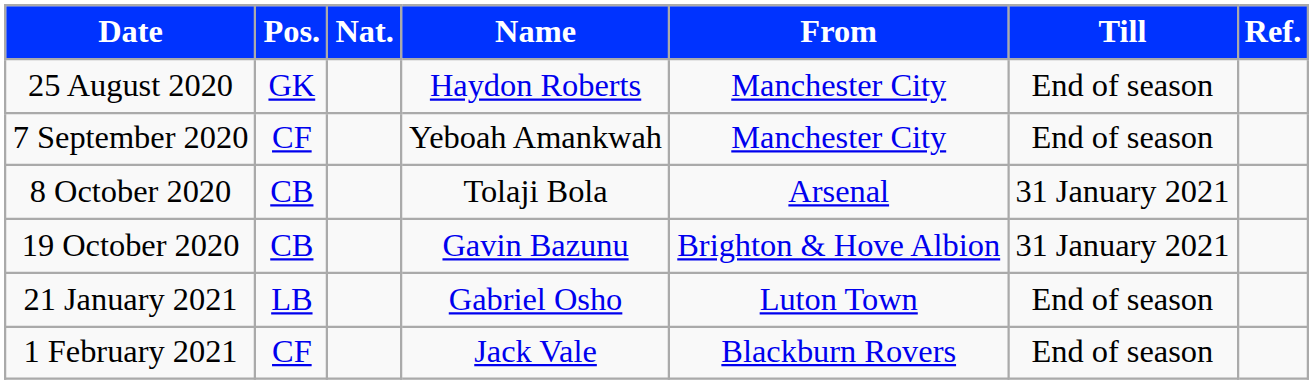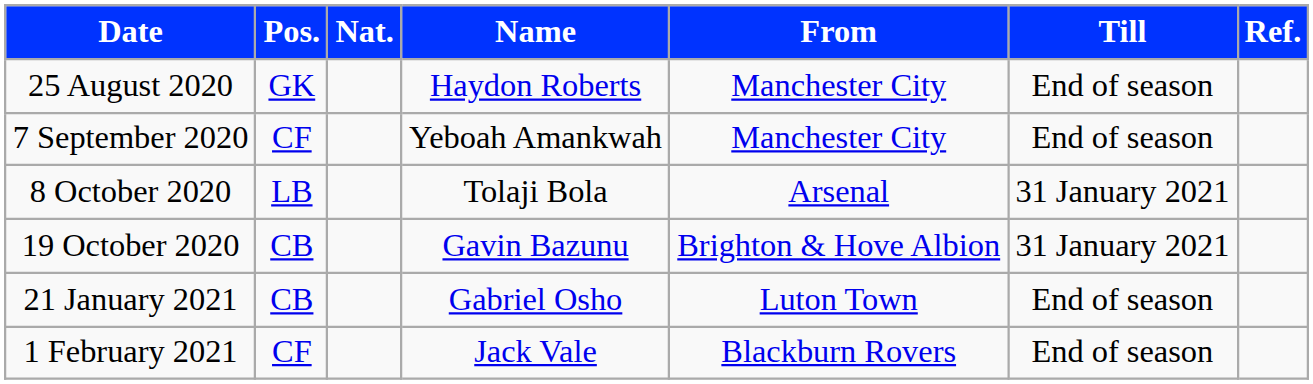(292, 191) CB -> (292, 191) LB
(292, 298) LB -> (292, 298) CB
